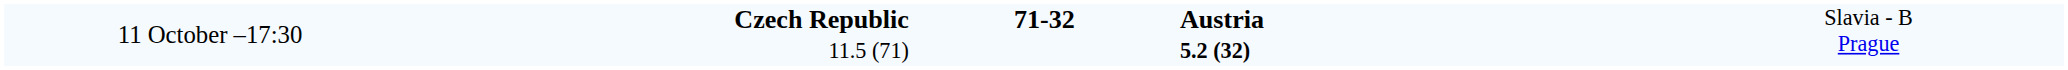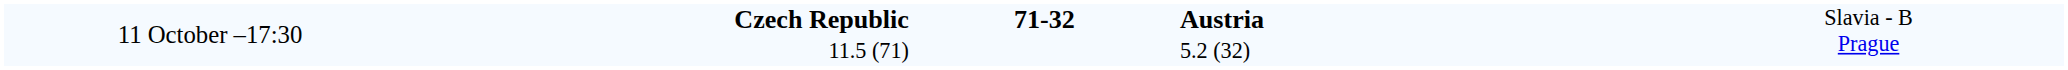(1215, 50) bold -> (1215, 50) normal
